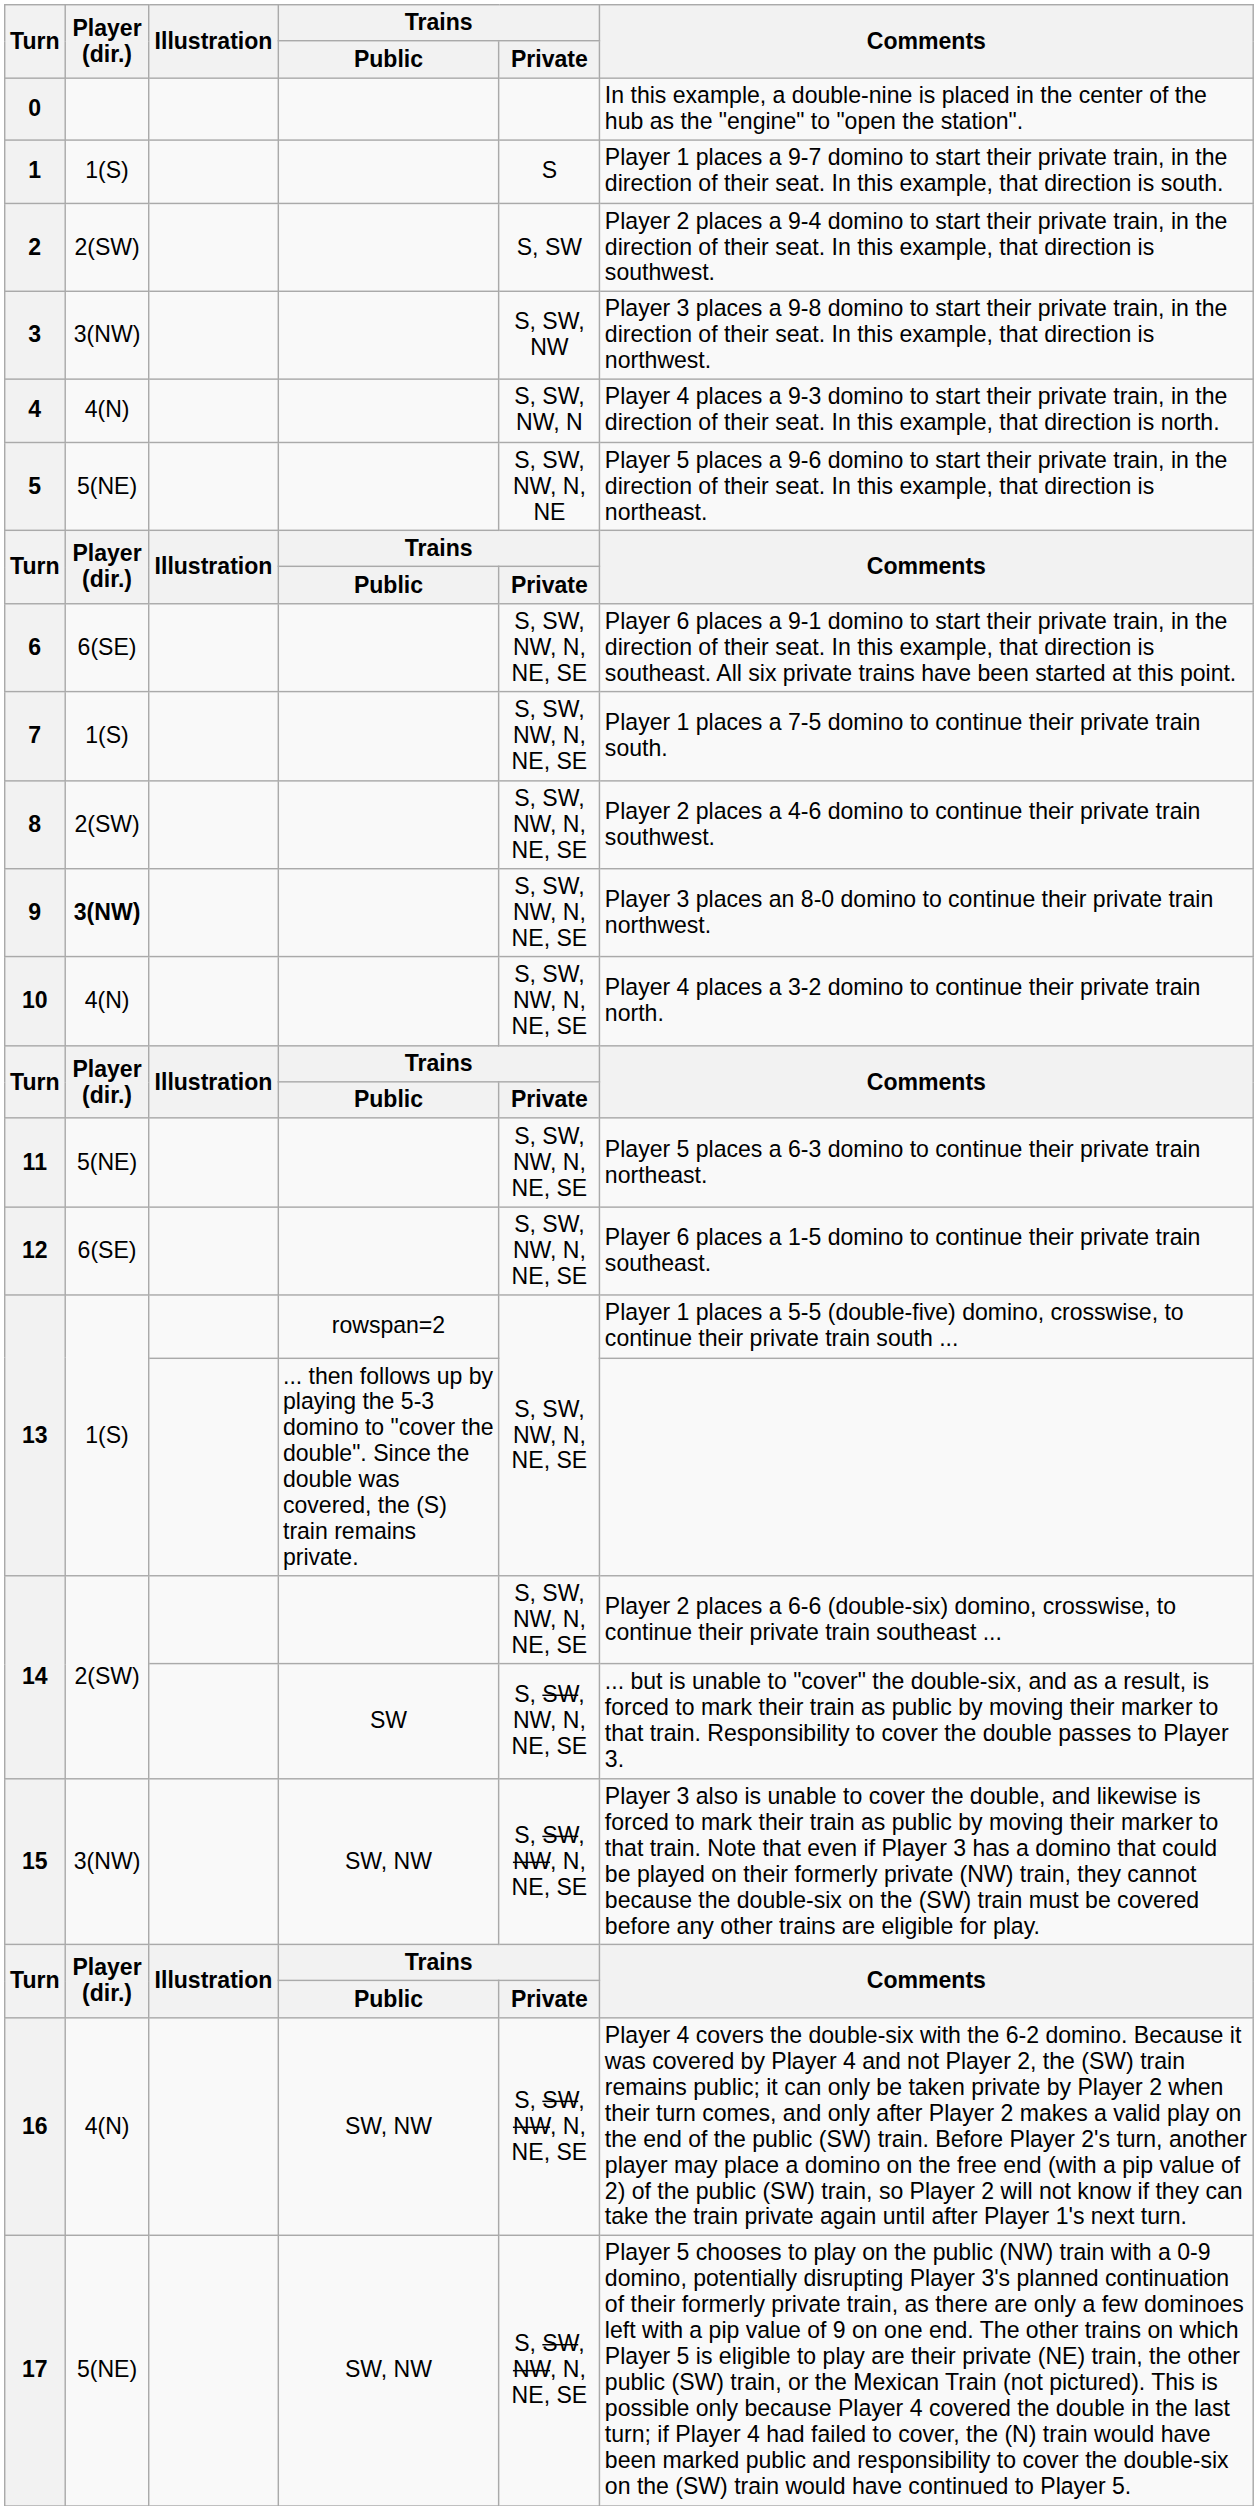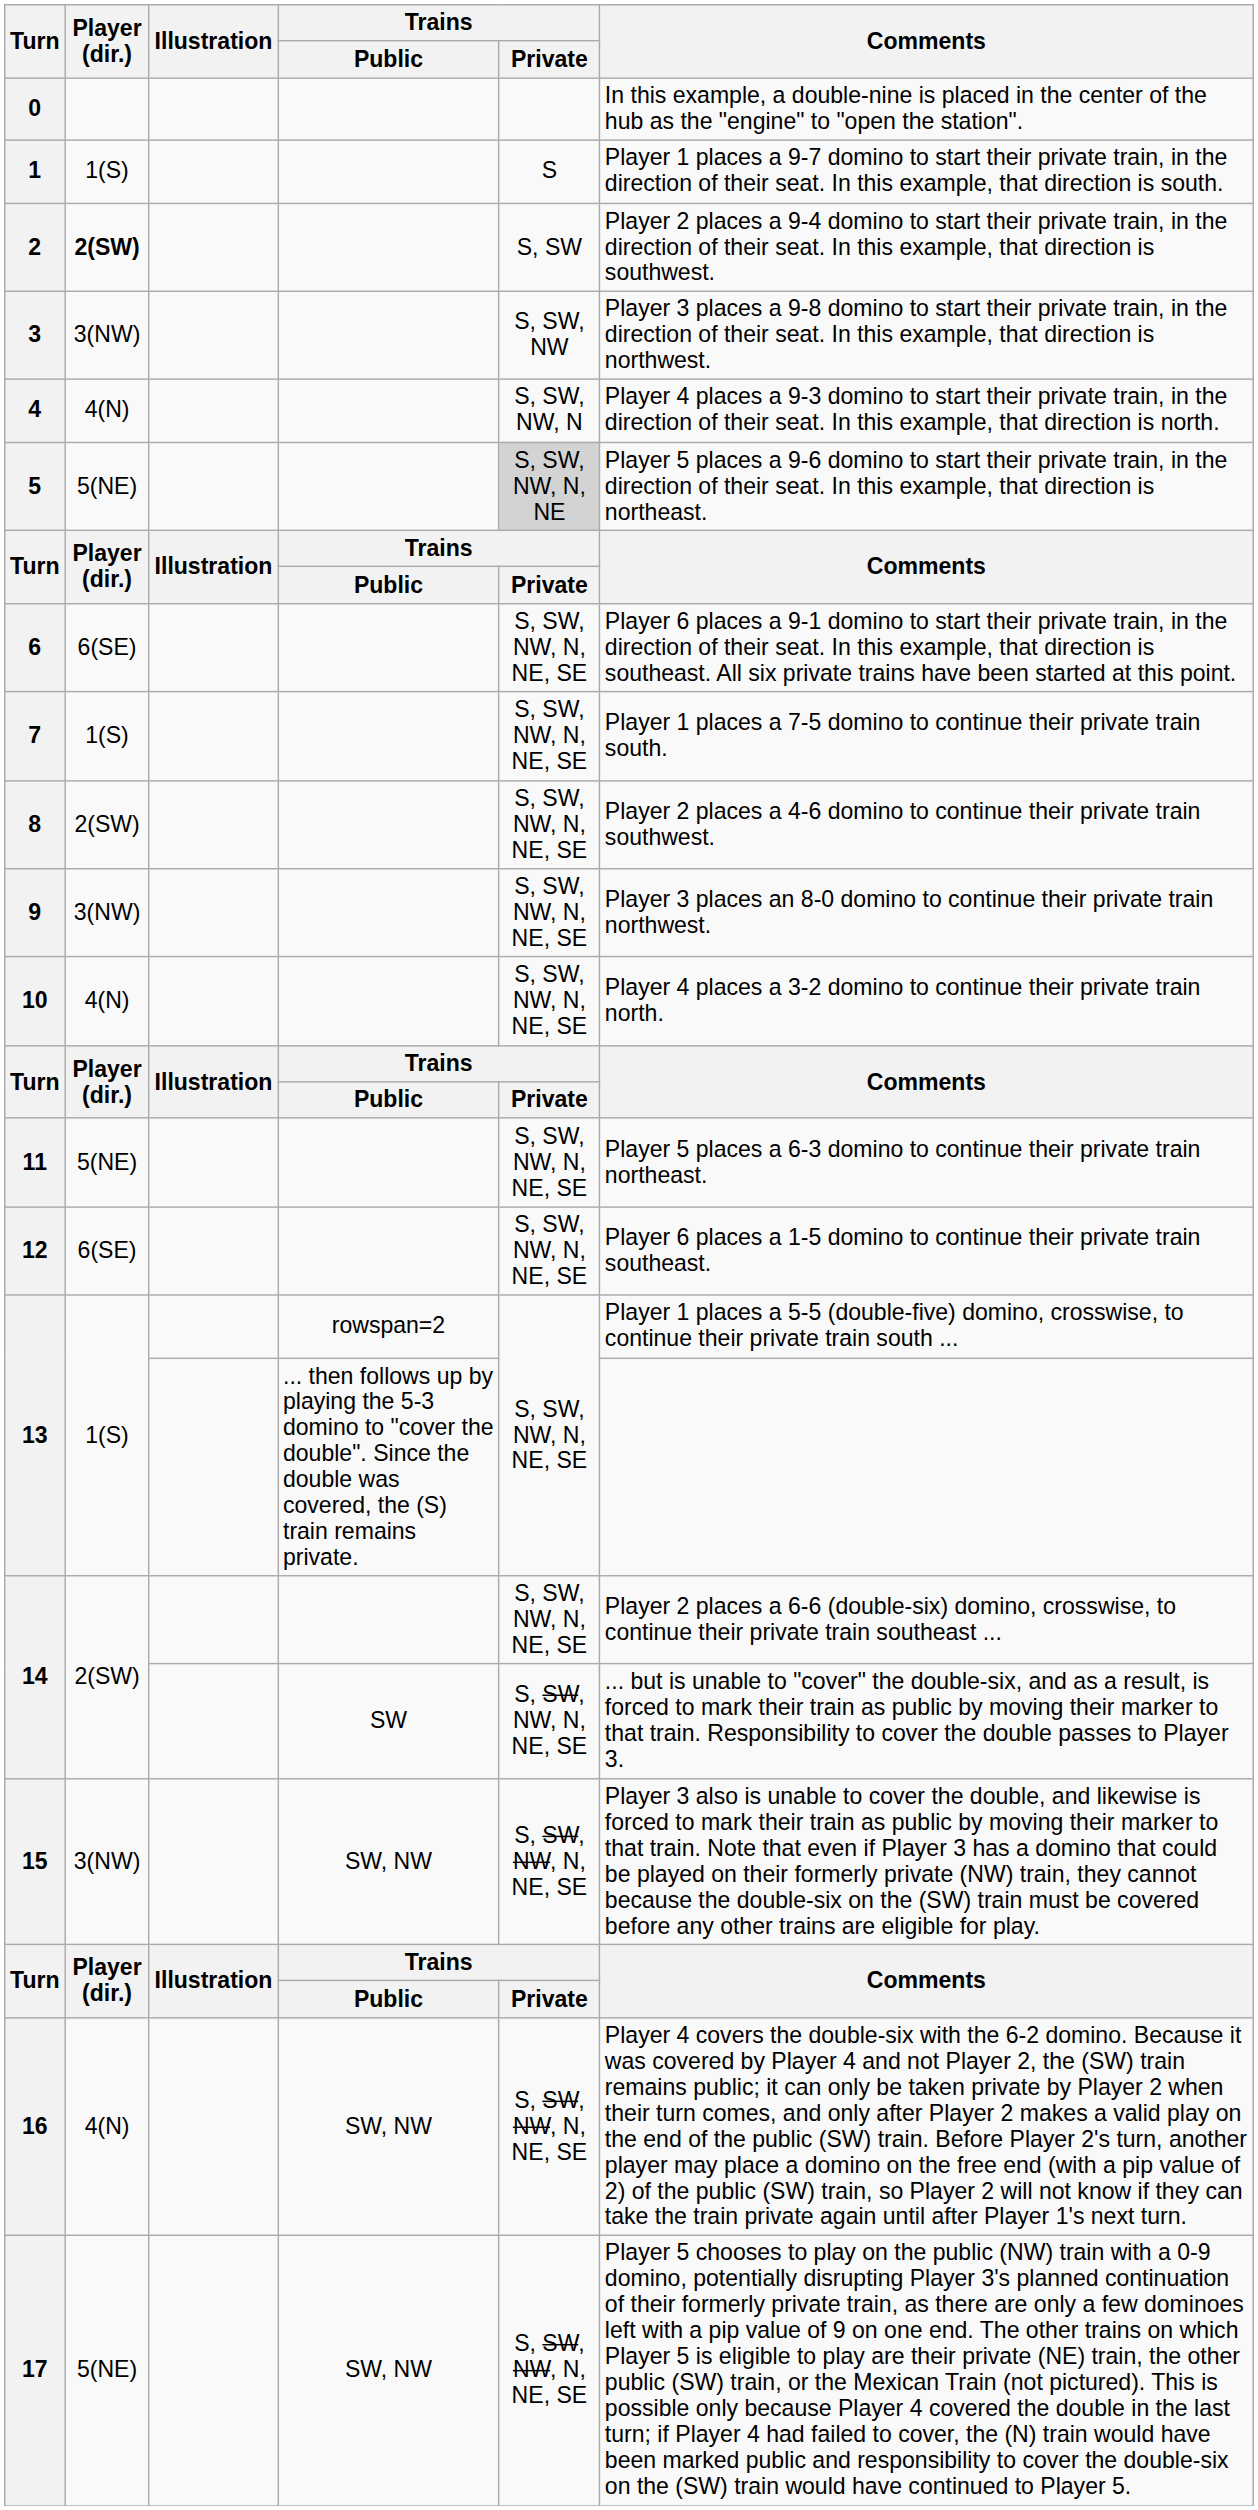(107, 246) normal -> (107, 246) bold
(549, 485) no background -> (549, 485) lightgrey background
(107, 912) bold -> (107, 912) normal
